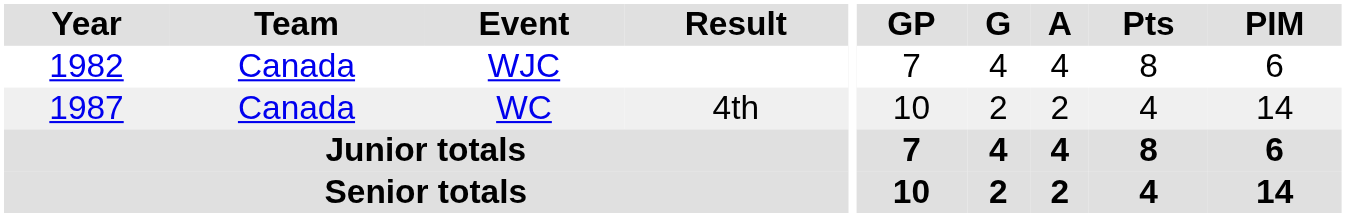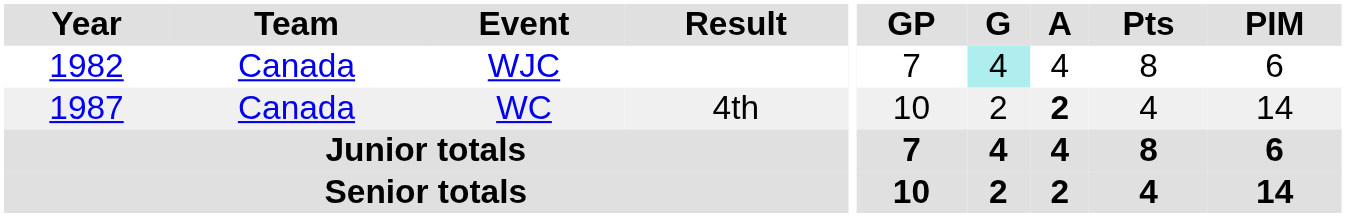(998, 66) no background -> (998, 66) paleturquoise background
(1060, 107) normal -> (1060, 107) bold
